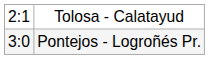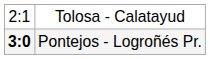(19, 41) normal -> (19, 41) bold
